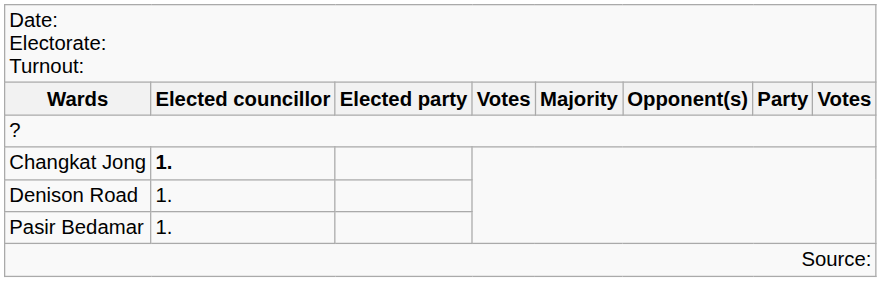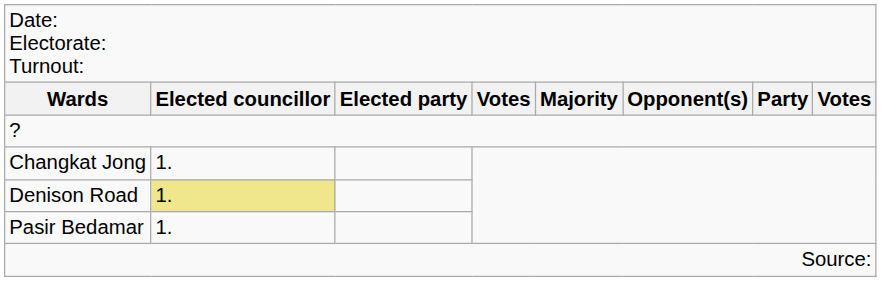(164, 163) bold -> (164, 163) normal
(164, 195) no background -> (164, 195) khaki background
